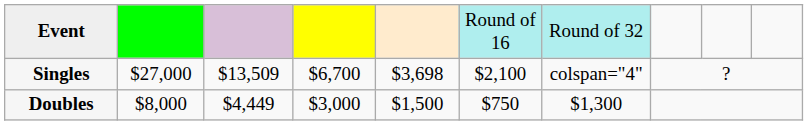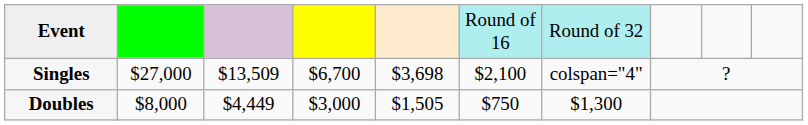(417, 104) $1,500 -> (417, 104) $1,505
